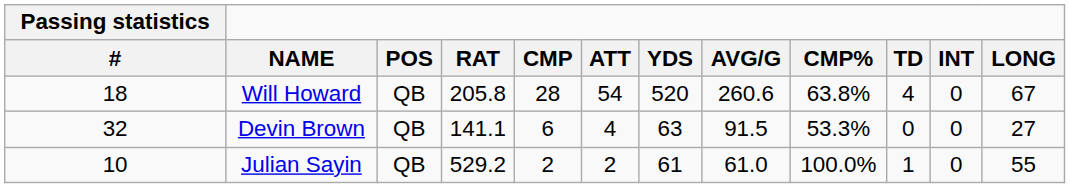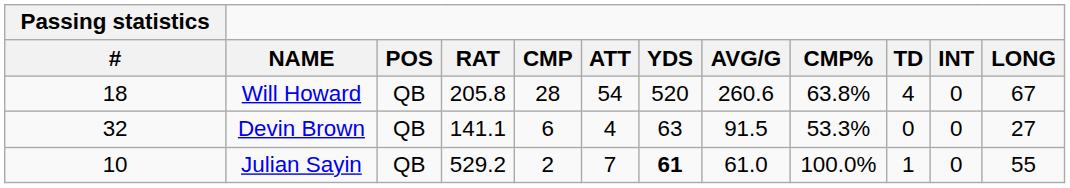(610, 164) 2 -> (610, 164) 7
(670, 164) normal -> (670, 164) bold
